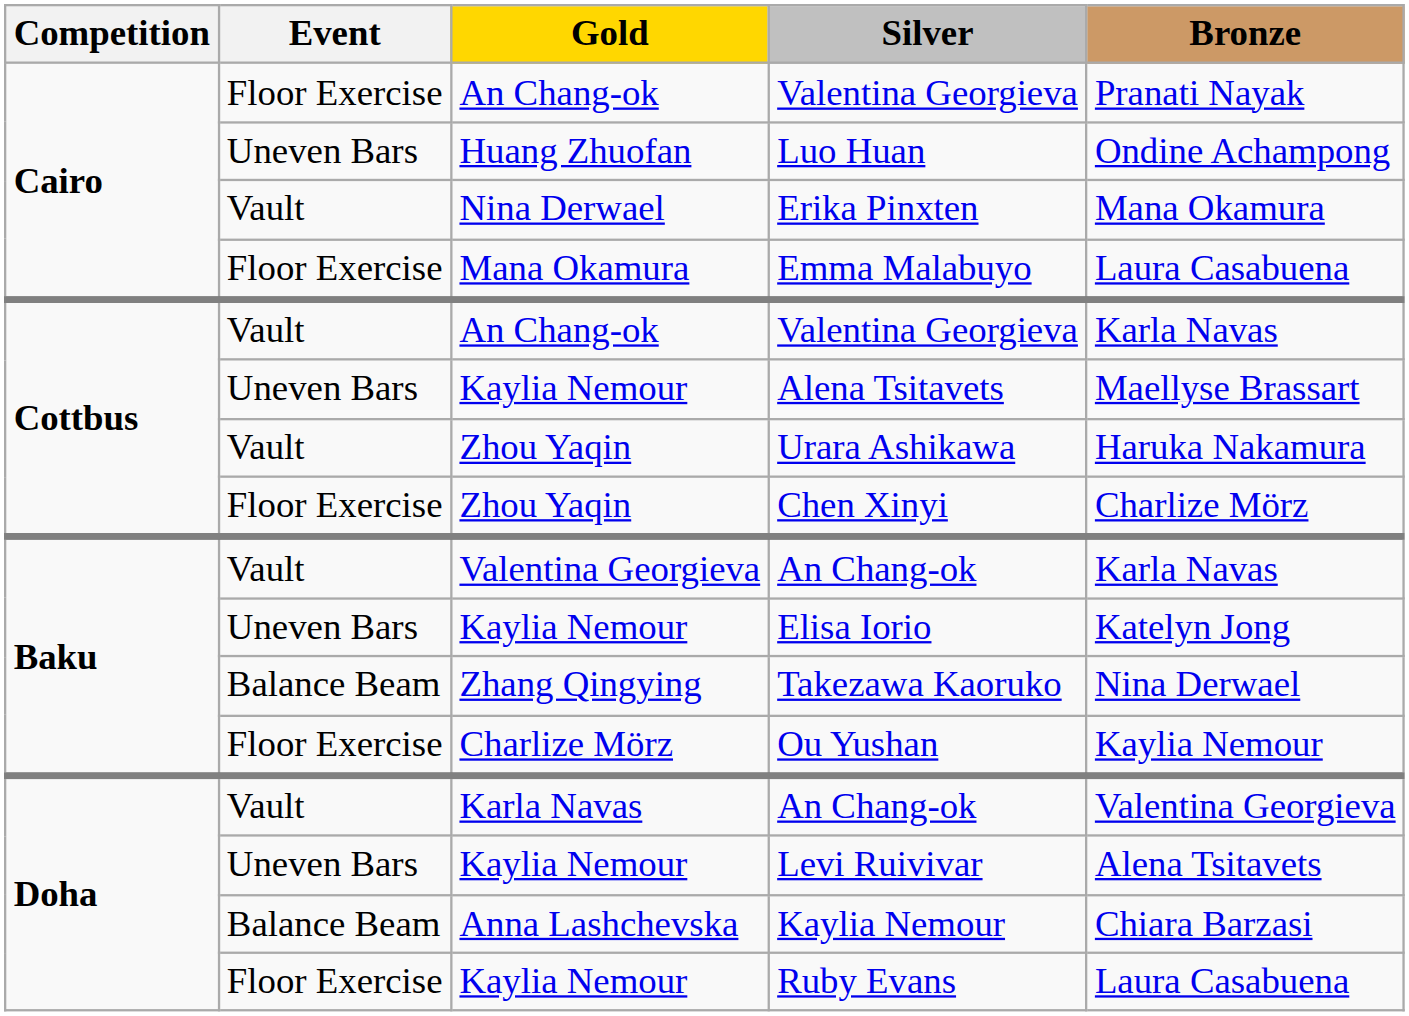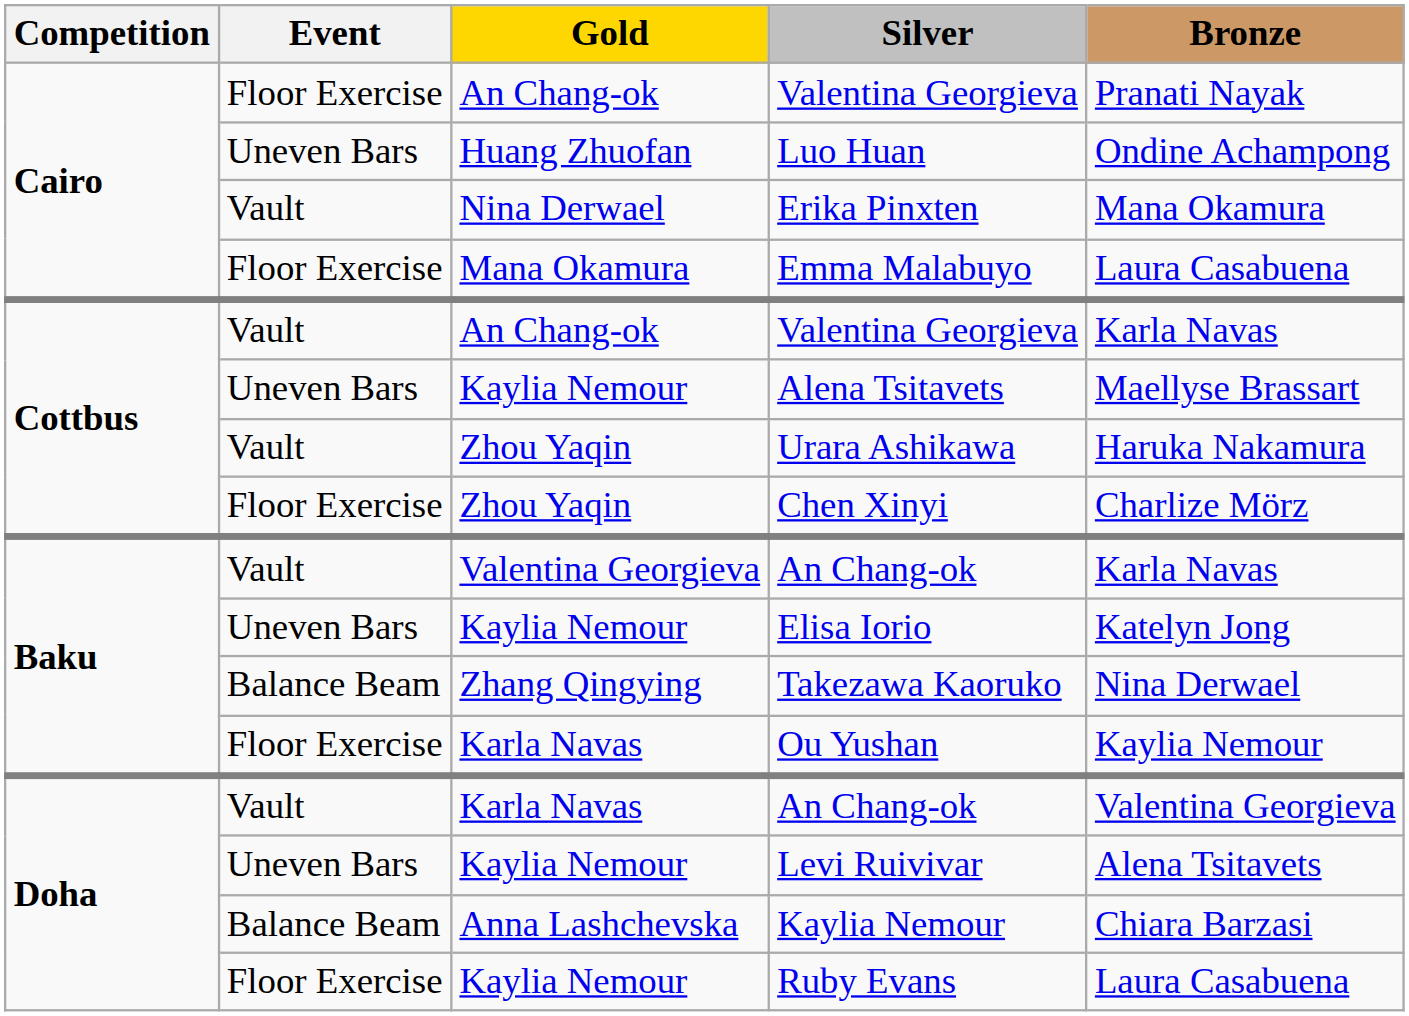(566, 743) Charlize Mörz -> (551, 743) Karla Navas
